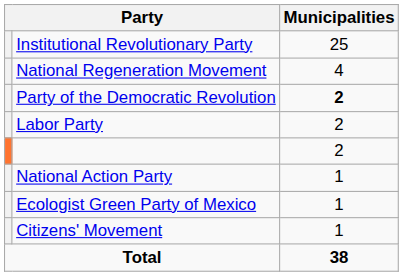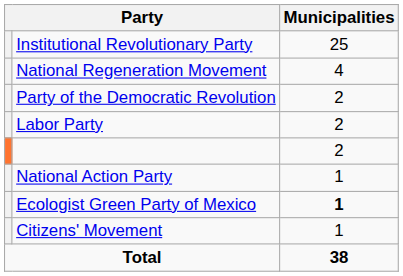(339, 97) bold -> (339, 97) normal
(339, 204) normal -> (339, 204) bold
